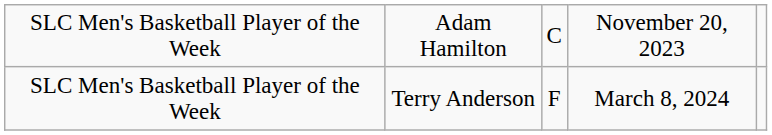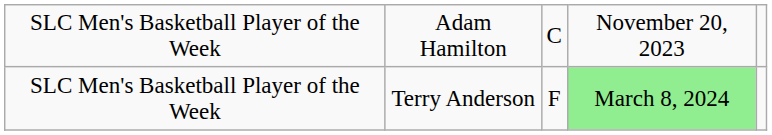(662, 98) no background -> (662, 98) lightgreen background
